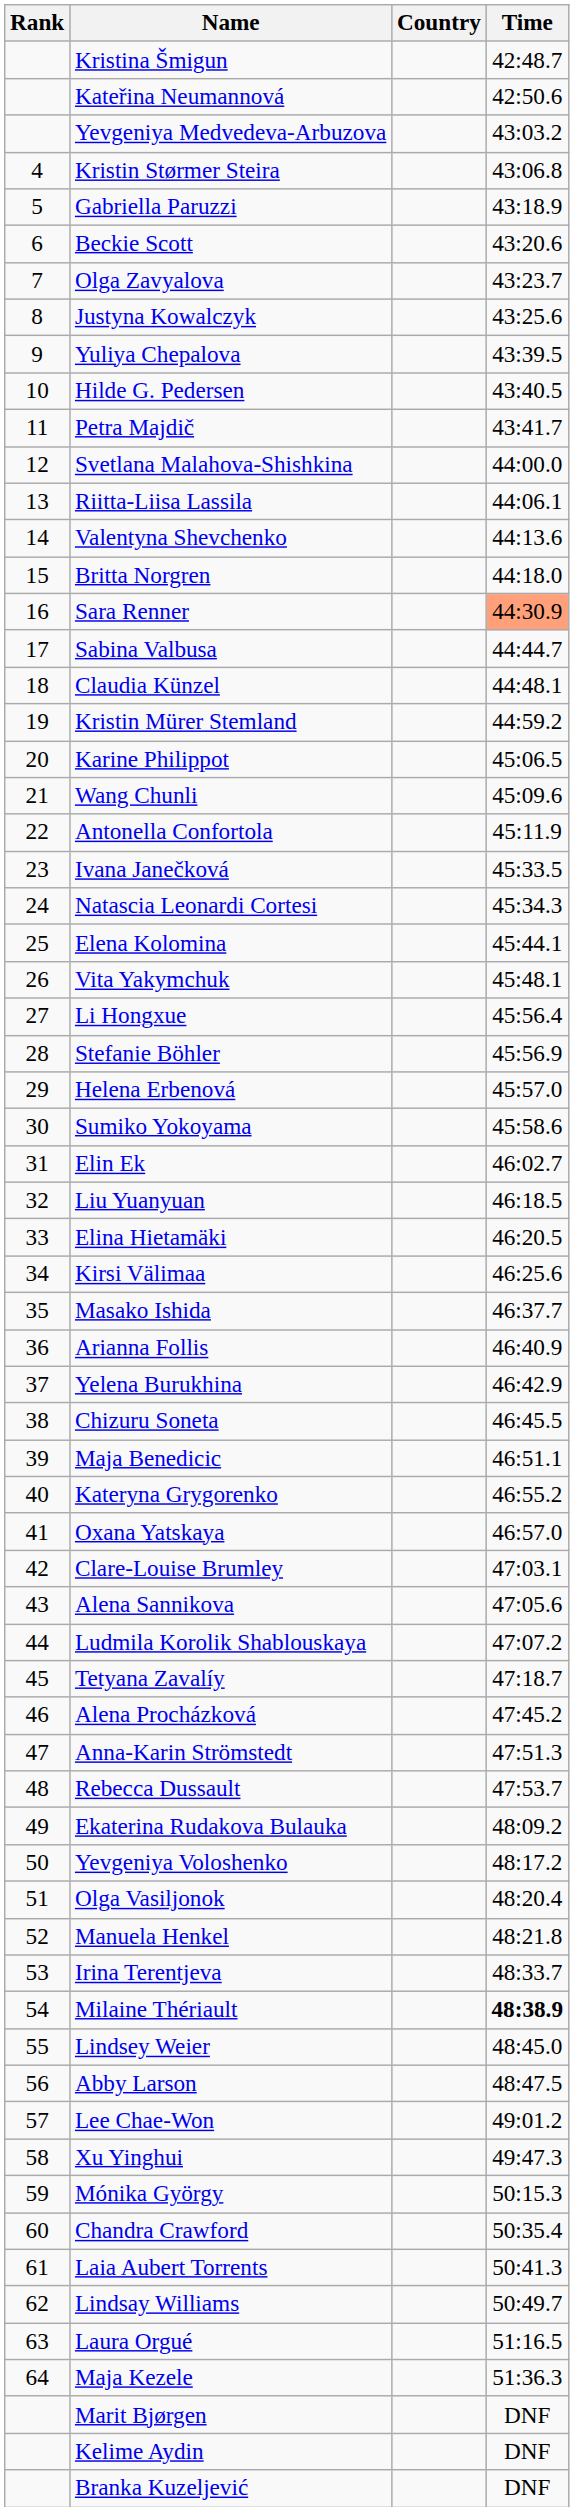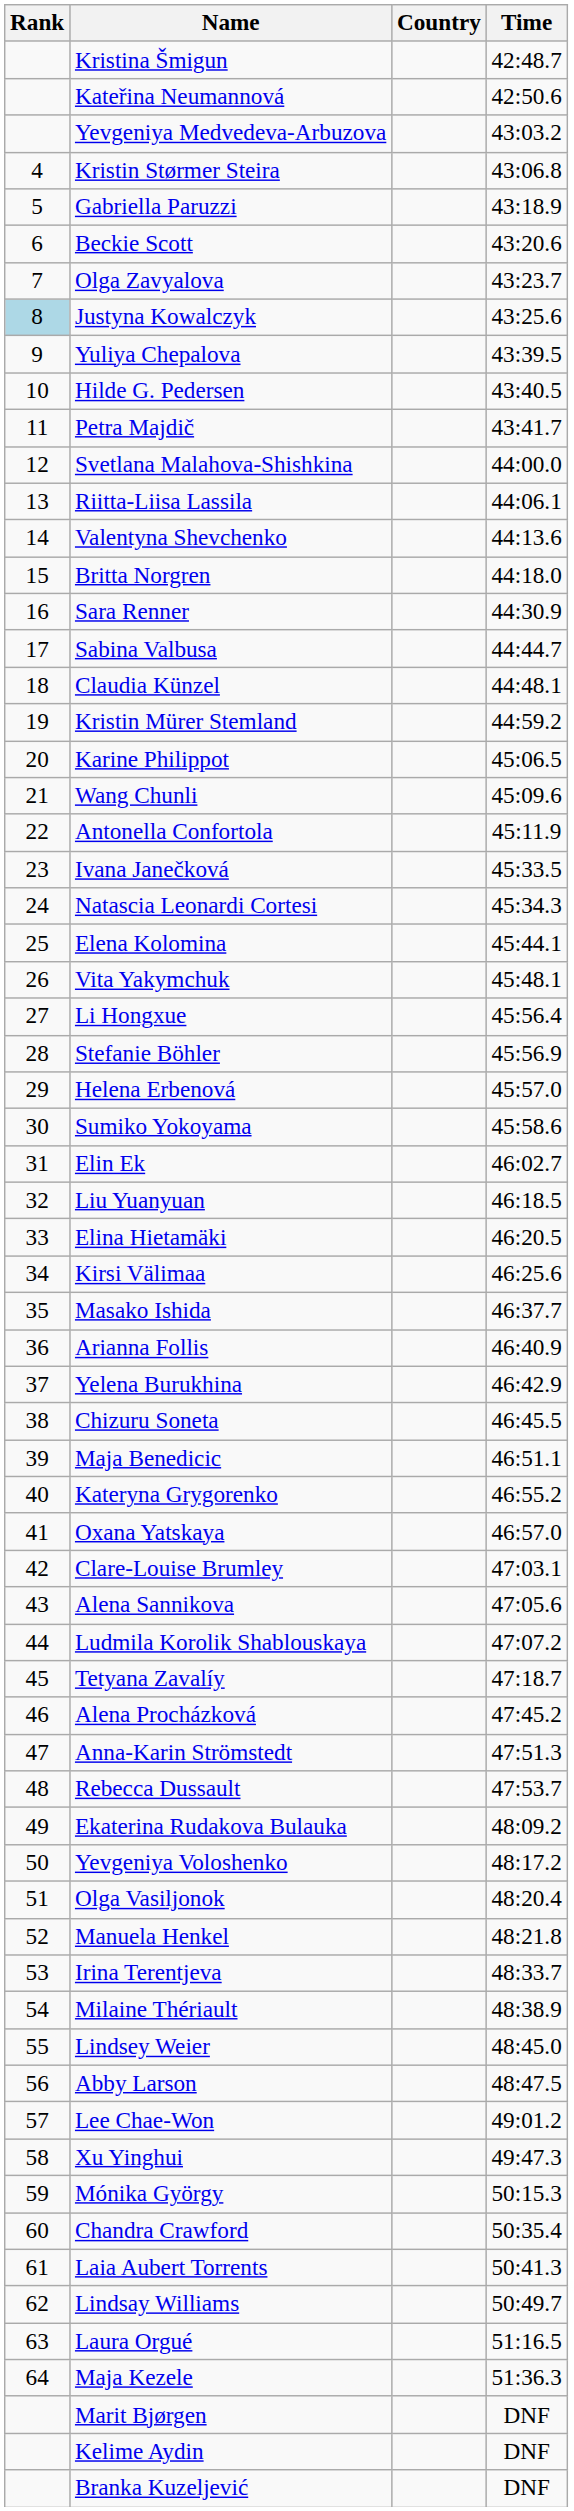(37, 317) no background -> (37, 317) lightblue background
(527, 611) lightsalmon background -> (527, 611) no background
(527, 2009) bold -> (527, 2009) normal
